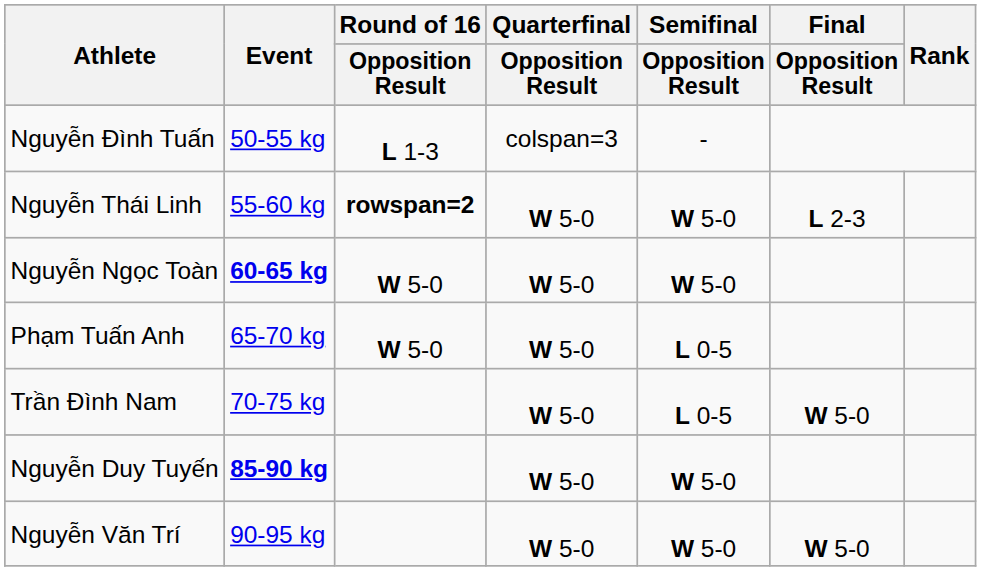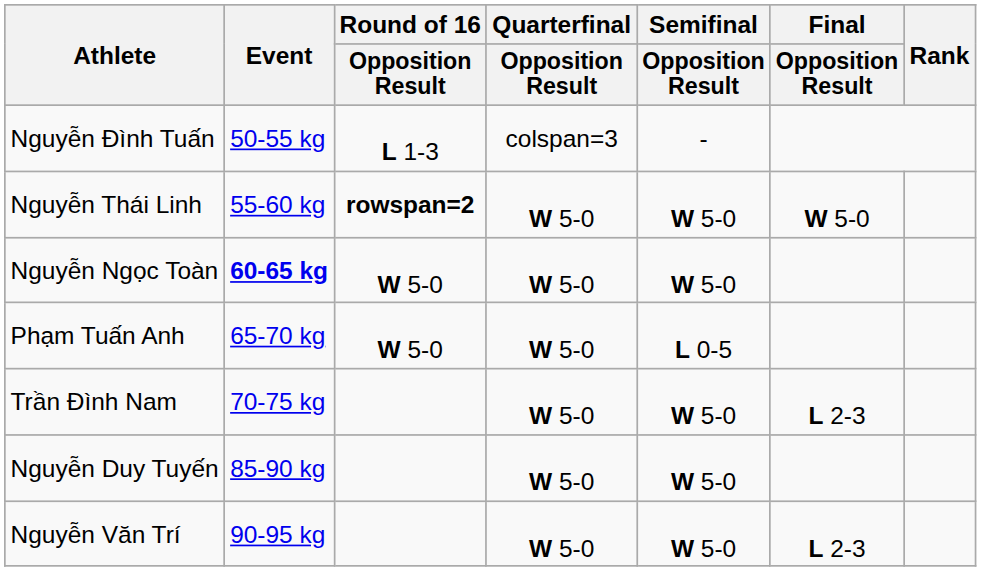(837, 218) L 2-3 -> (837, 218) W 5-0
(704, 416) L 0-5 -> (704, 416) W 5-0
(837, 416) W 5-0 -> (837, 416) L 2-3
(279, 468) bold -> (278, 468) normal
(837, 548) W 5-0 -> (837, 548) L 2-3
